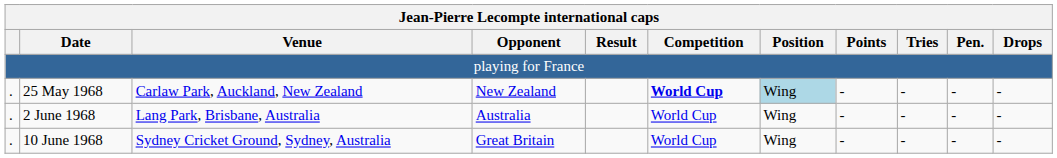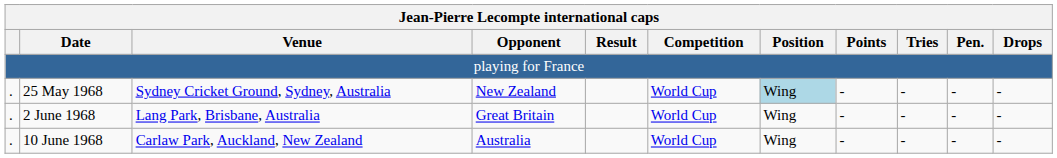(249, 91) Carlaw Park, Auckland, New Zealand -> (263, 91) Sydney Cricket Ground, Sydney, Australia
(687, 91) bold -> (684, 91) normal
(503, 116) Australia -> (515, 116) Great Britain
(263, 140) Sydney Cricket Ground, Sydney, Australia -> (249, 140) Carlaw Park, Auckland, New Zealand
(515, 140) Great Britain -> (503, 140) Australia
